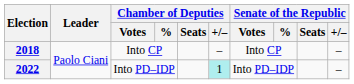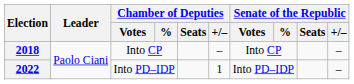(219, 69) paleturquoise background -> (219, 69) no background
